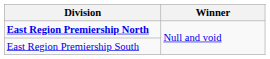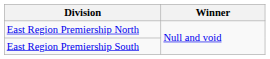(78, 29) bold -> (73, 29) normal
